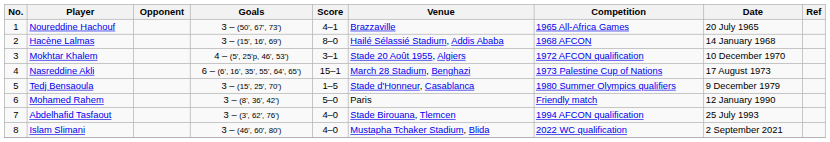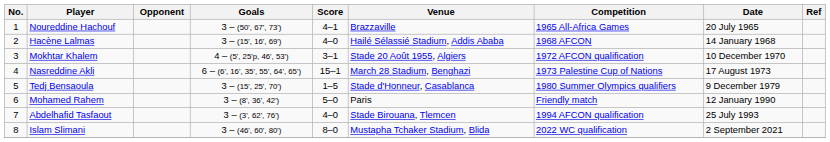(330, 42) 8–0 -> (330, 42) 4–0
(330, 130) 4–0 -> (330, 130) 8–0
